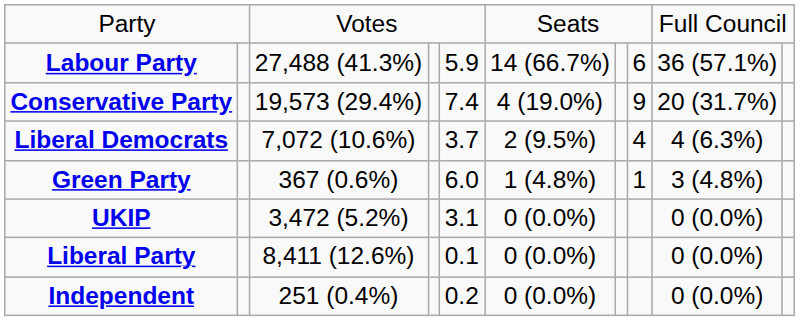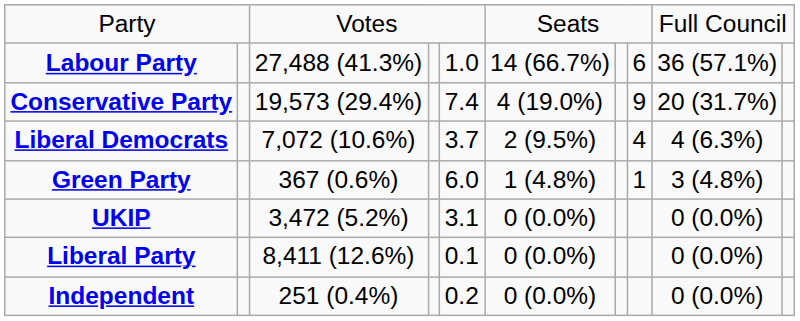(462, 62) 5.9 -> (462, 62) 1.0
